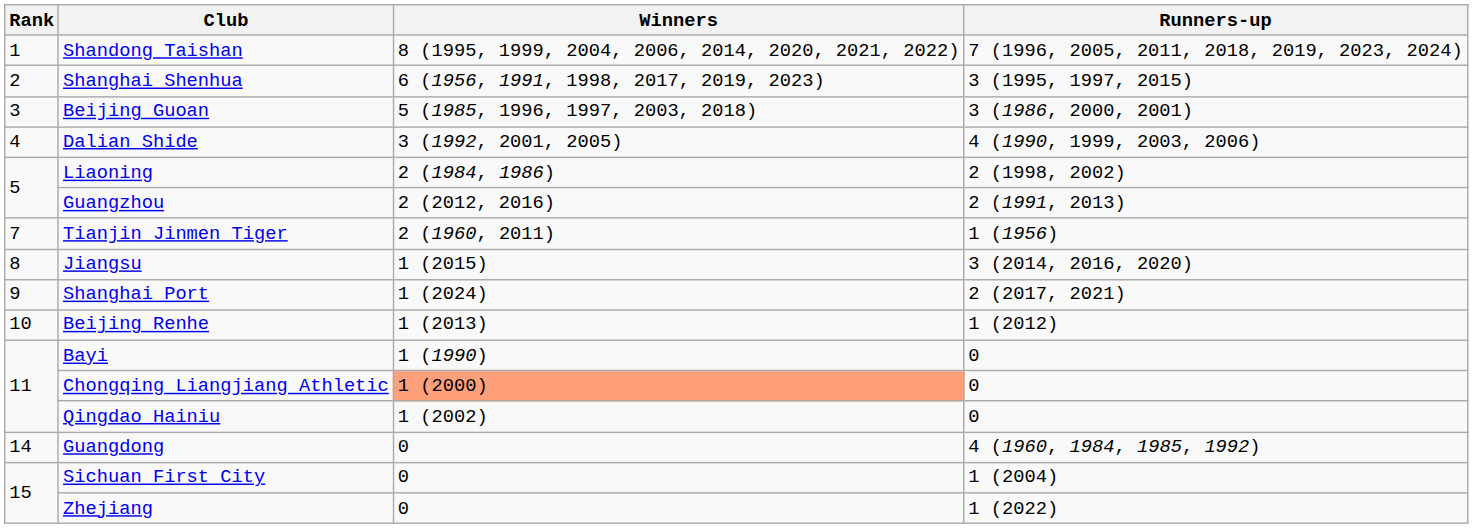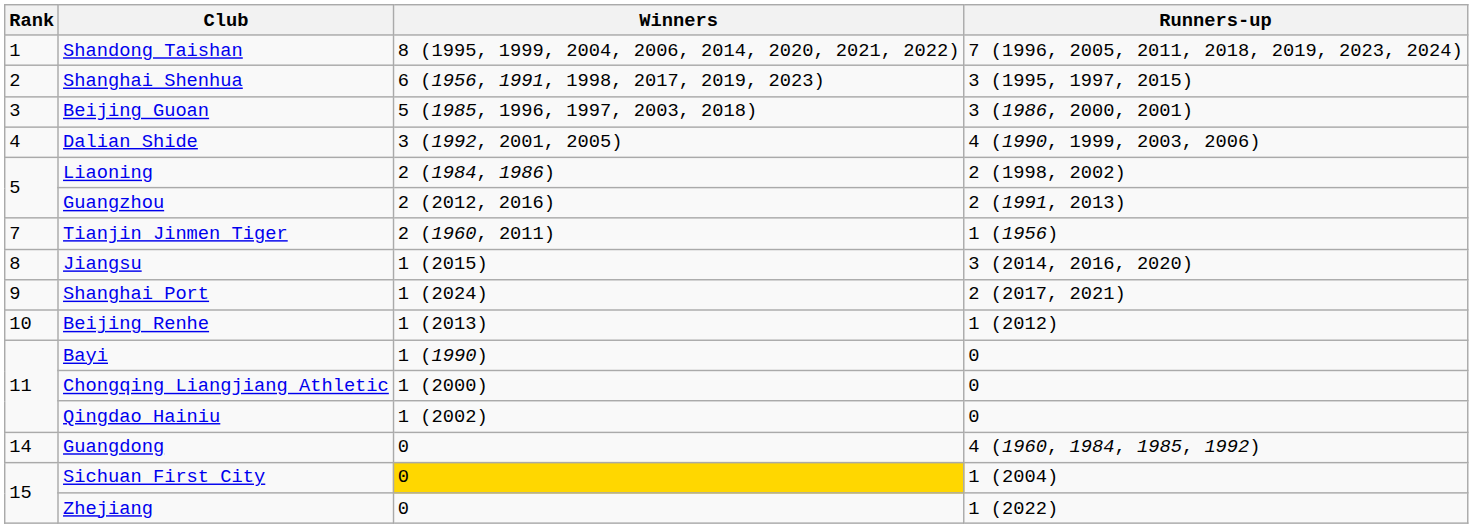(443, 386) lightsalmon background -> (443, 386) no background
(403, 478) no background -> (403, 478) gold background
